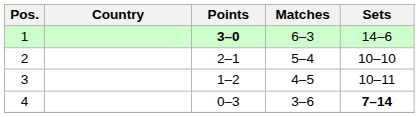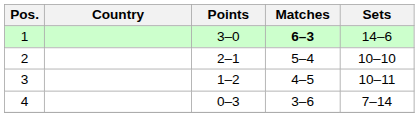(228, 36) bold -> (228, 36) normal
(303, 36) normal -> (303, 36) bold
(377, 101) bold -> (377, 101) normal
